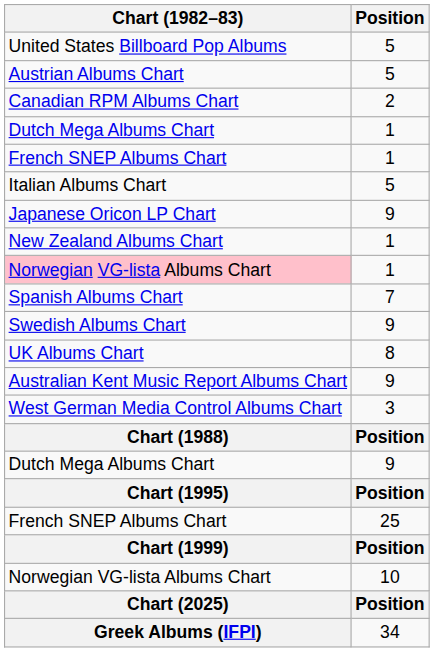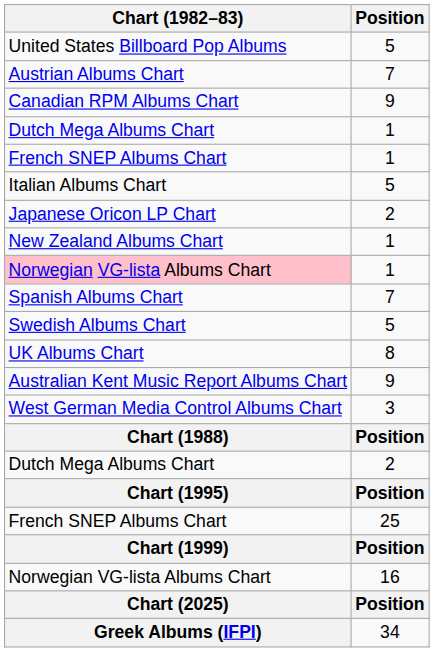(390, 74) 5 -> (390, 74) 7
(390, 102) 2 -> (390, 102) 9
(390, 213) 9 -> (390, 213) 2
(390, 325) 9 -> (390, 325) 5
(390, 465) 9 -> (390, 465) 2
(390, 576) 10 -> (390, 576) 16
